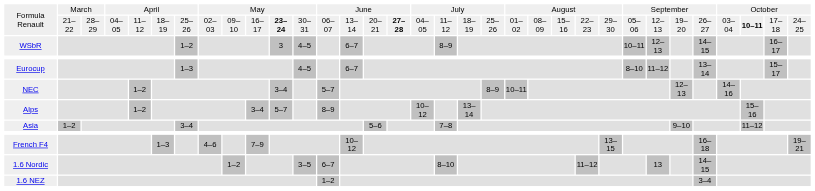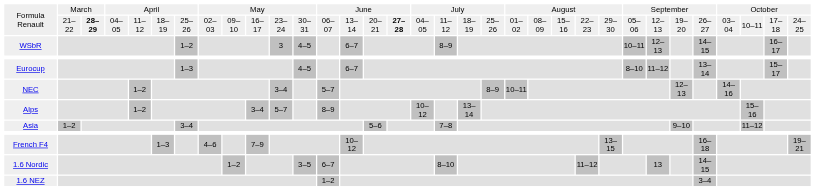(93, 25) normal -> (93, 25) bold
(281, 25) bold -> (281, 25) normal
(752, 25) bold -> (752, 25) normal
